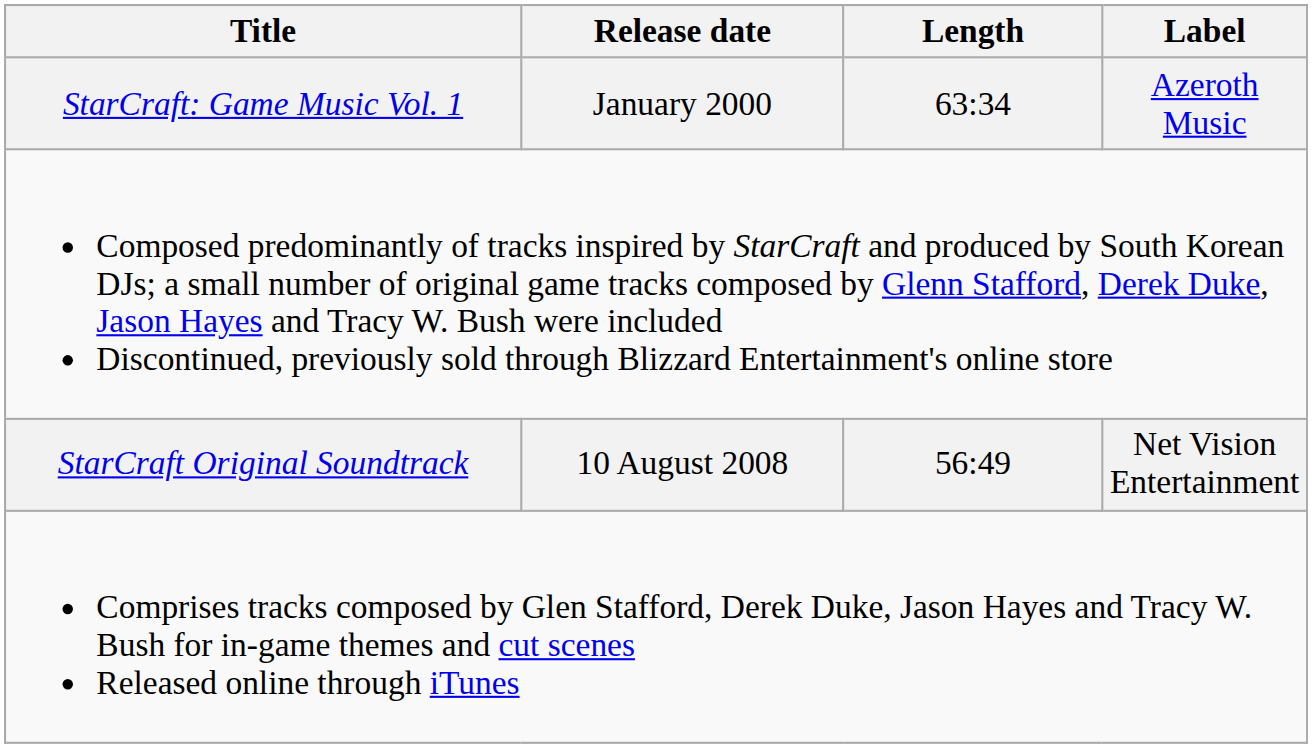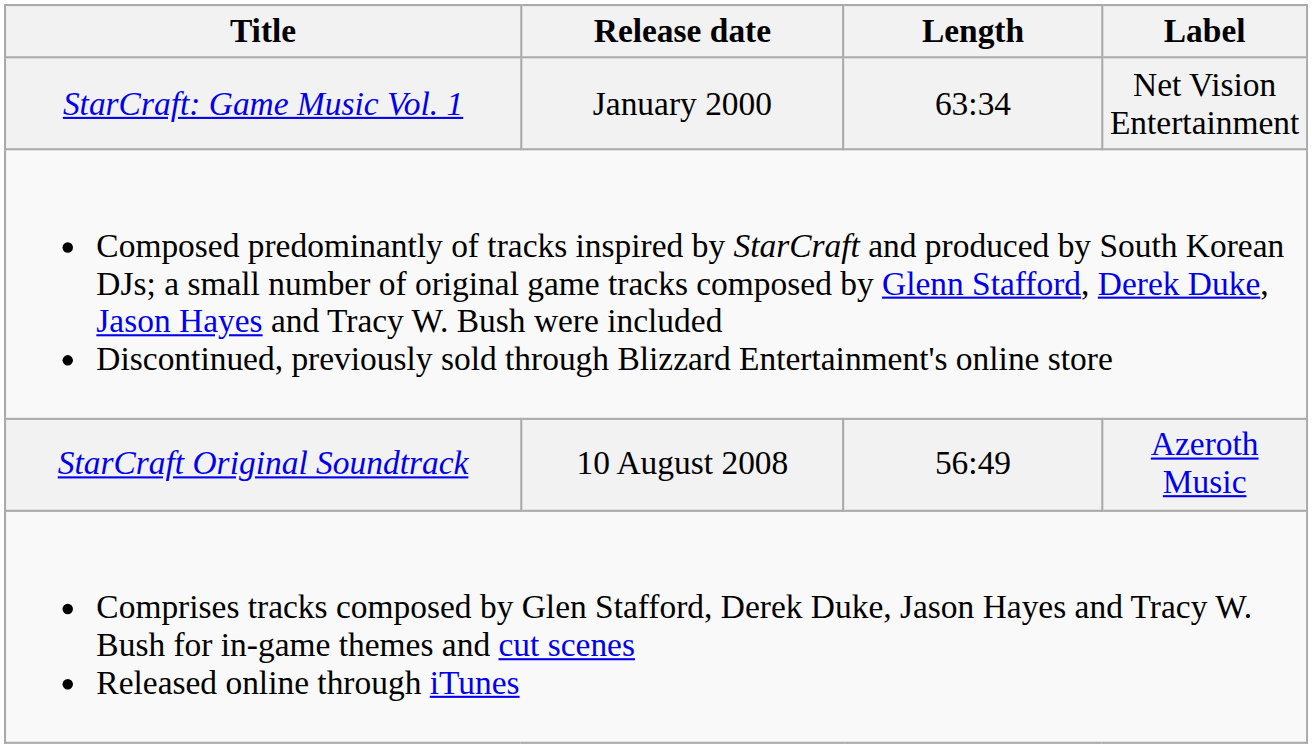(1205, 102) Azeroth Music -> (1205, 102) Net Vision Entertainment
(1205, 463) Net Vision Entertainment -> (1205, 463) Azeroth Music
